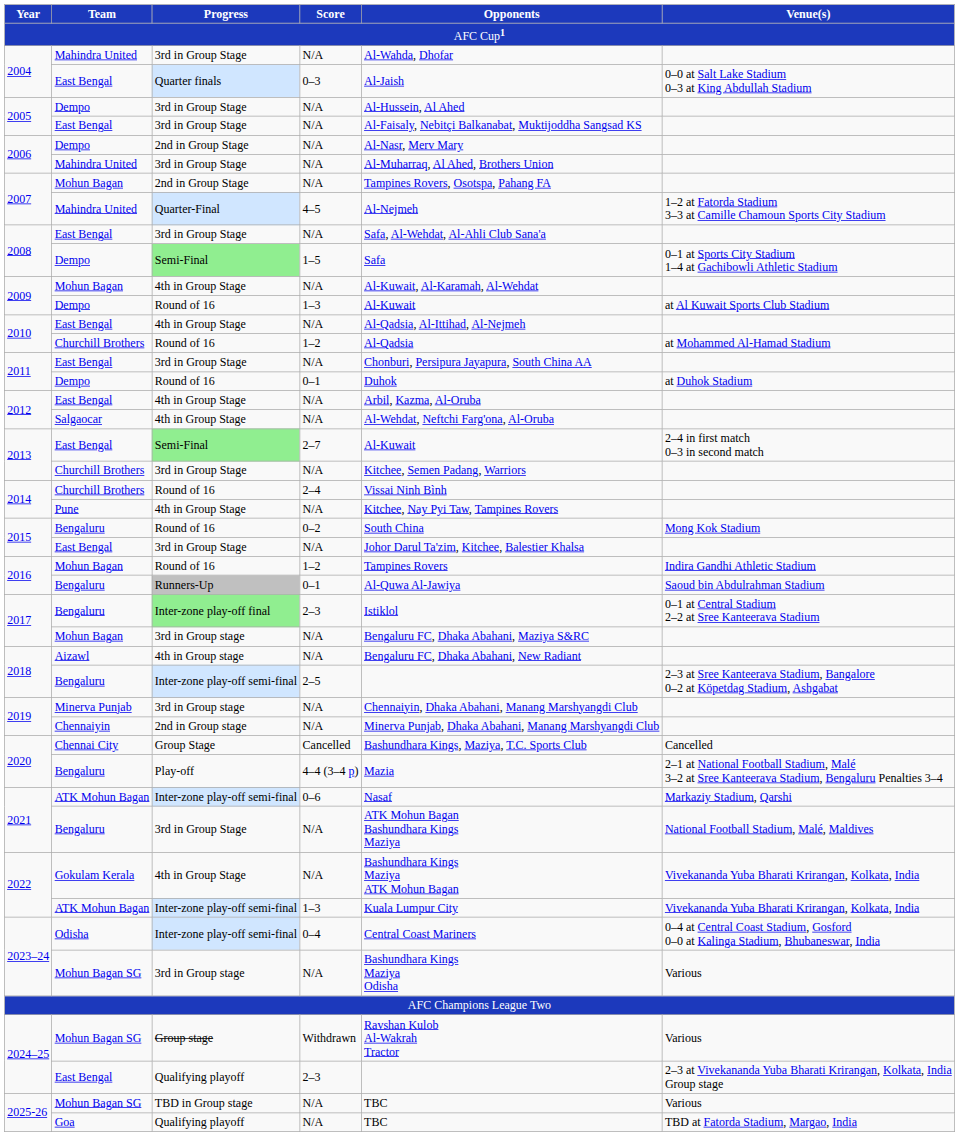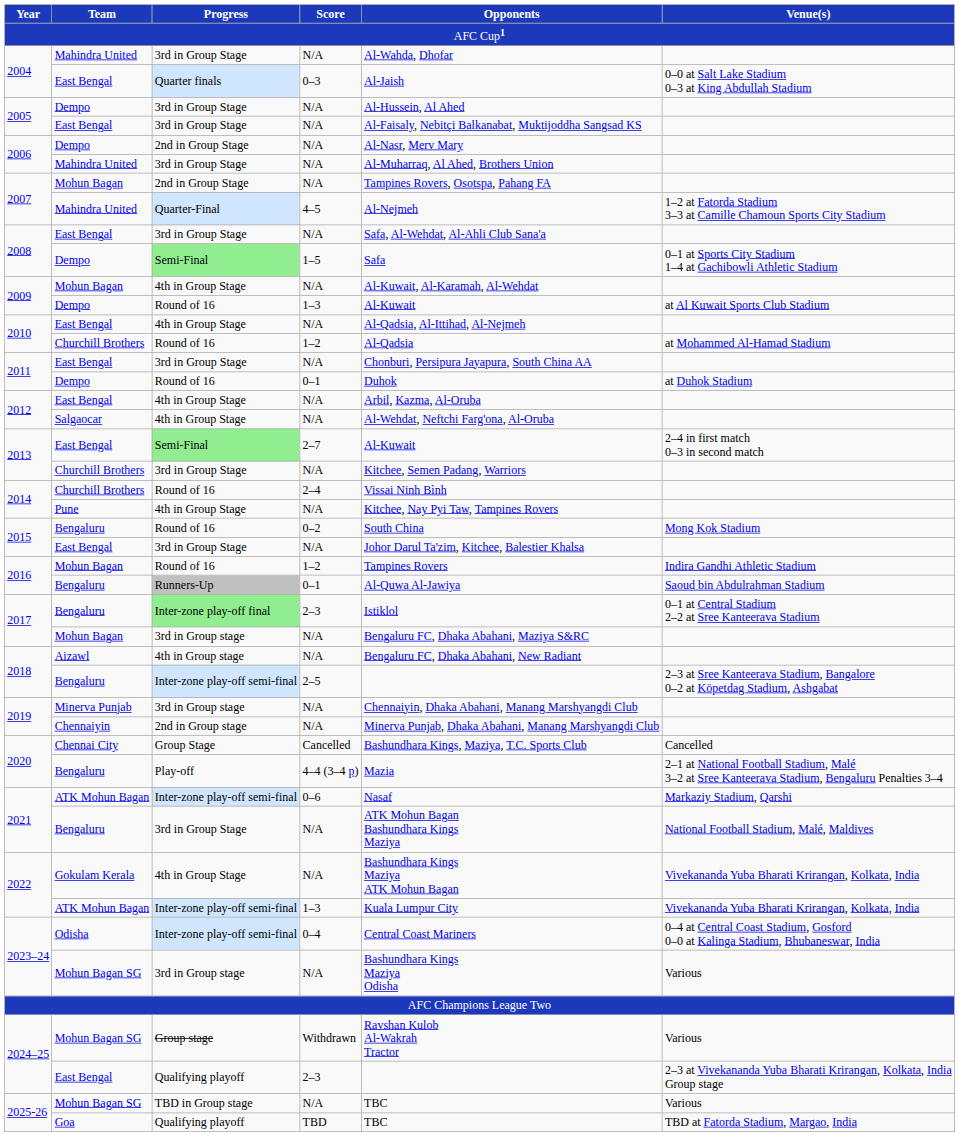(313, 1122) N/A -> (315, 1122) TBD
